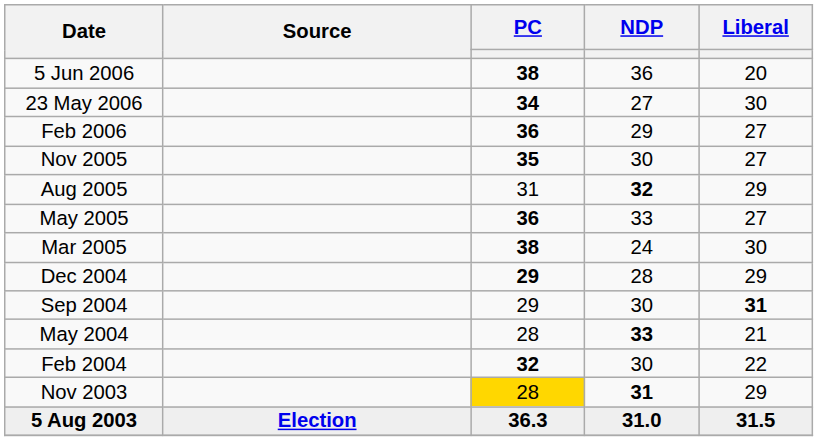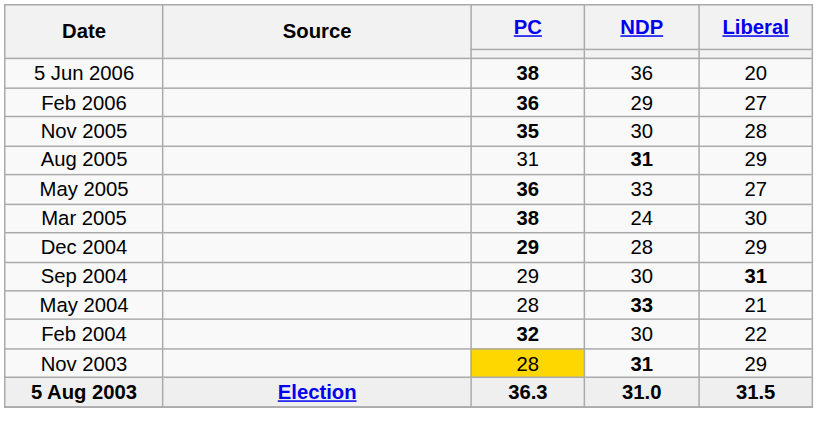- row: (84, 102)
(756, 160) 27 -> (756, 131) 28
(642, 189) 32 -> (642, 160) 31
